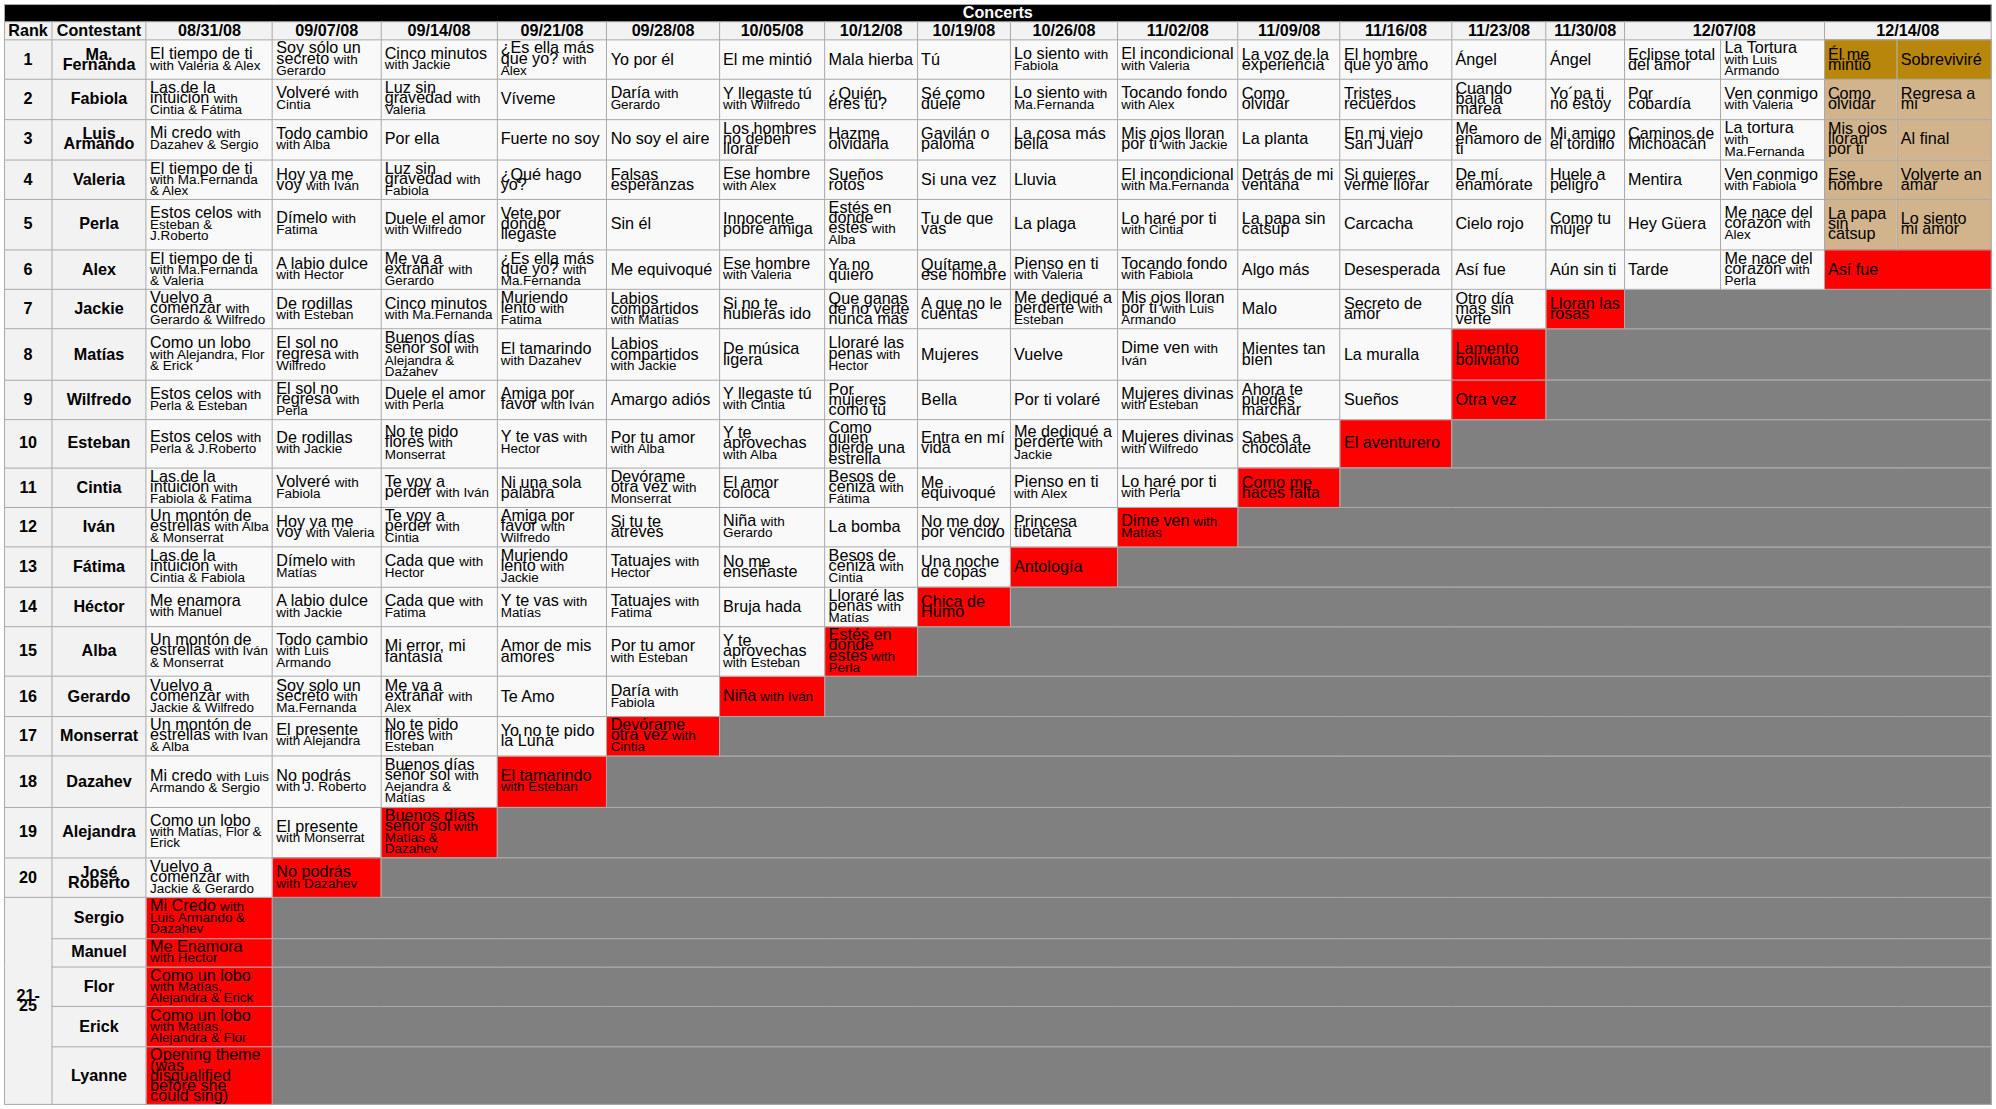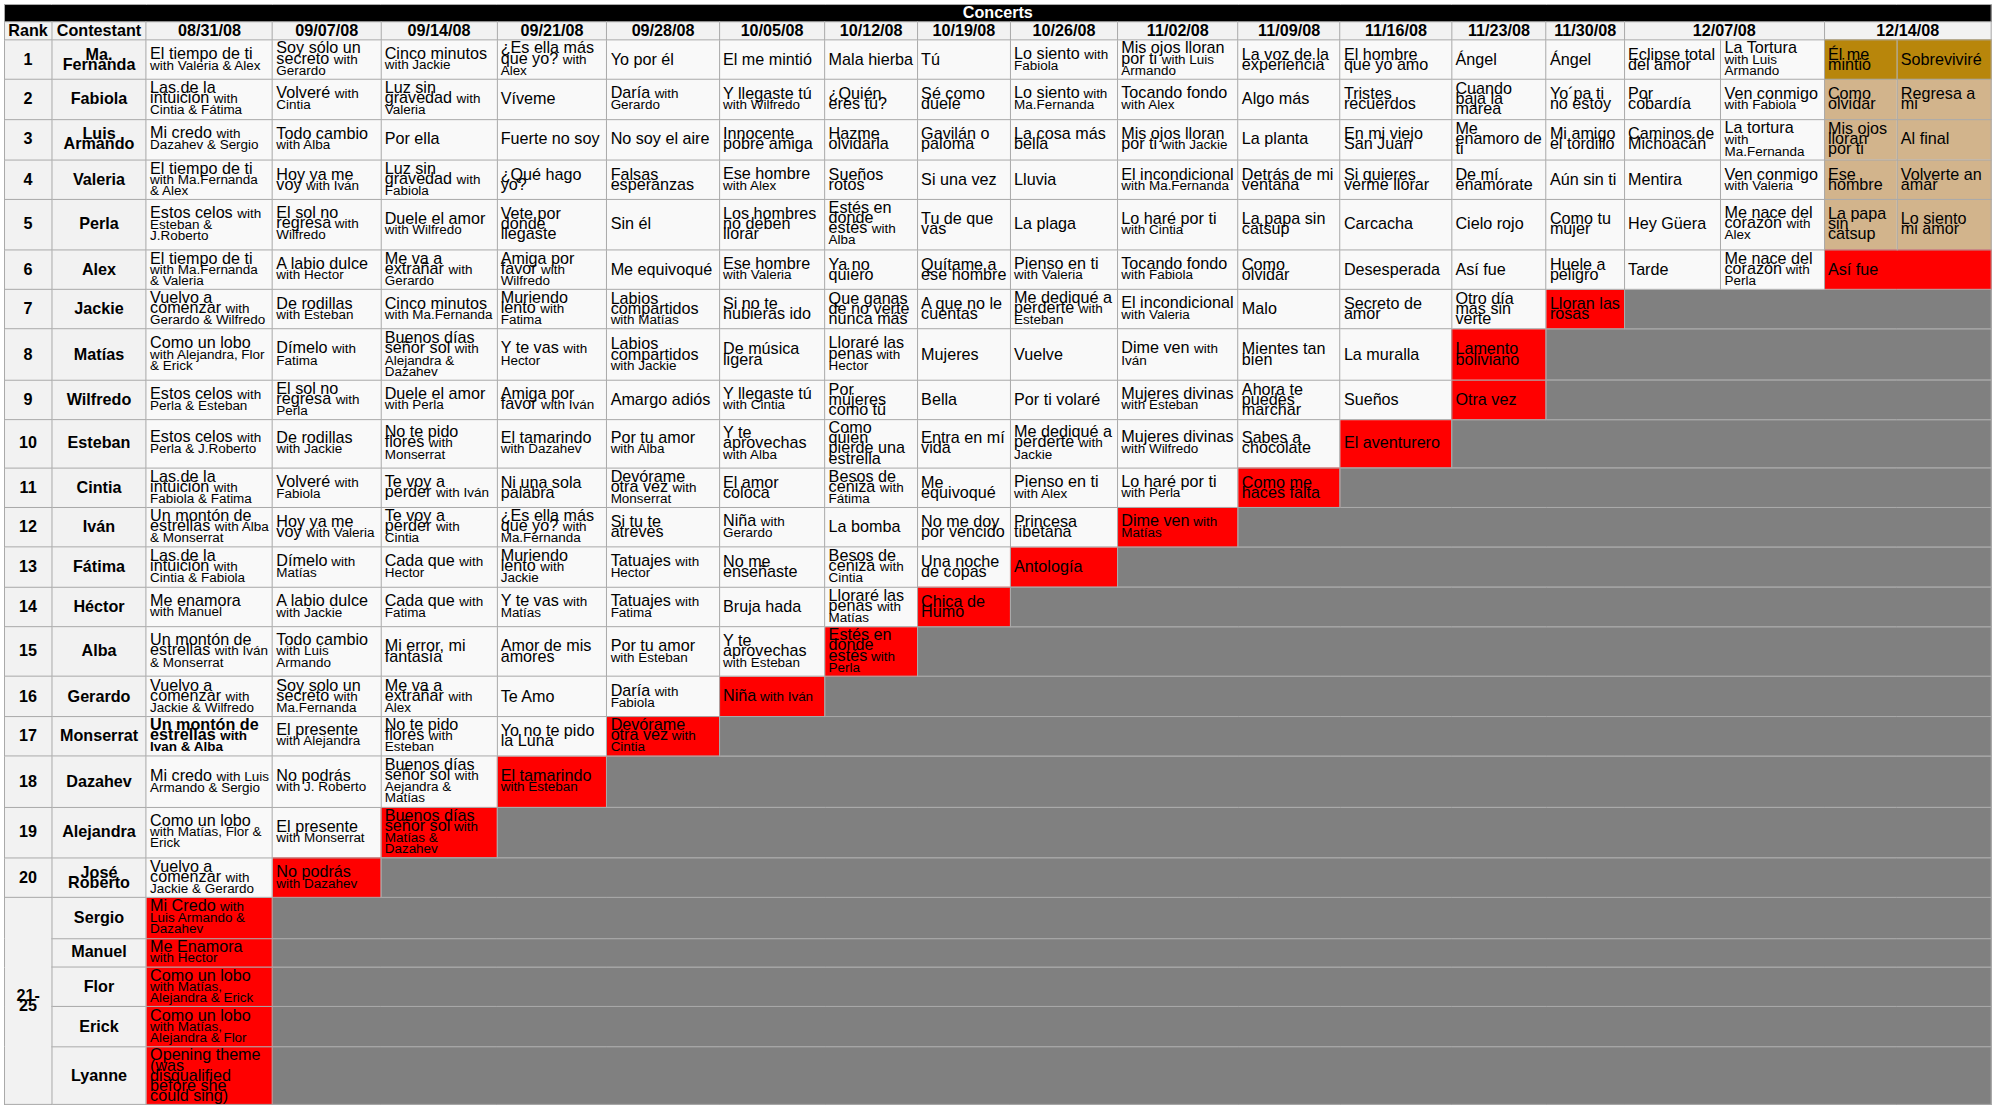(1177, 58) El incondicional with Valeria -> (1173, 58) Mis ojos lloran por ti with Luis Armando
(1266, 99) Como olvidar -> (1276, 99) Algo más
(1771, 98) Ven conmigo with Valeria -> (1771, 98) Ven conmigo with Fabiola
(770, 139) Los hombres no deben llorar -> (768, 139) Innocente pobre amiga
(1578, 179) Huele a peligro -> (1583, 179) Aún sin ti
(1771, 179) Ven conmigo with Fabiola -> (1771, 179) Ven conmigo with Valeria
(316, 224) Dímelo with Fatima -> (318, 224) El sol no regresa with Wilfredo
(768, 224) Innocente pobre amiga -> (770, 224) Los hombres no deben llorar
(547, 268) ¿Es ella más que yo? with Ma.Fernanda -> (537, 268) Amiga por favor with Wilfredo
(1276, 269) Algo más -> (1266, 269) Como olvidar
(1583, 269) Aún sin ti -> (1578, 269) Huele a peligro
(1173, 308) Mis ojos lloran por ti with Luis Armando -> (1177, 308) El incondicional with Valeria
(318, 354) El sol no regresa with Wilfredo -> (316, 354) Dímelo with Fatima
(546, 354) El tamarindo with Dazahev -> (544, 354) Y te vas with Hector
(544, 443) Y te vas with Hector -> (546, 443) El tamarindo with Dazahev
(537, 526) Amiga por favor with Wilfredo -> (547, 526) ¿Es ella más que yo? with Ma.Fernanda
(209, 735) normal -> (204, 735) bold
